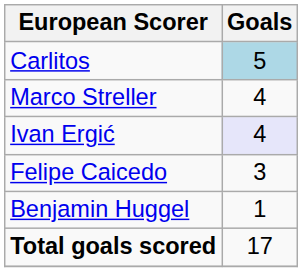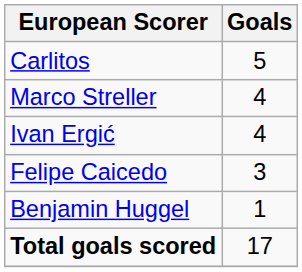(260, 60) lightblue background -> (260, 60) no background
(260, 135) lavender background -> (260, 135) no background
